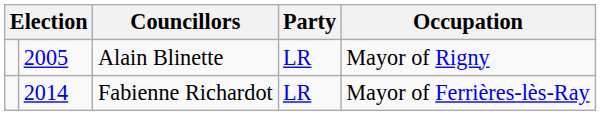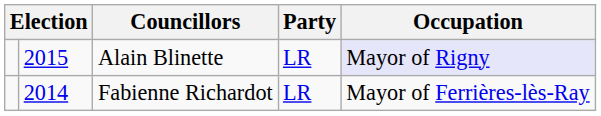(46, 57) 2005 -> (46, 57) 2015
(418, 57) no background -> (418, 57) lavender background
